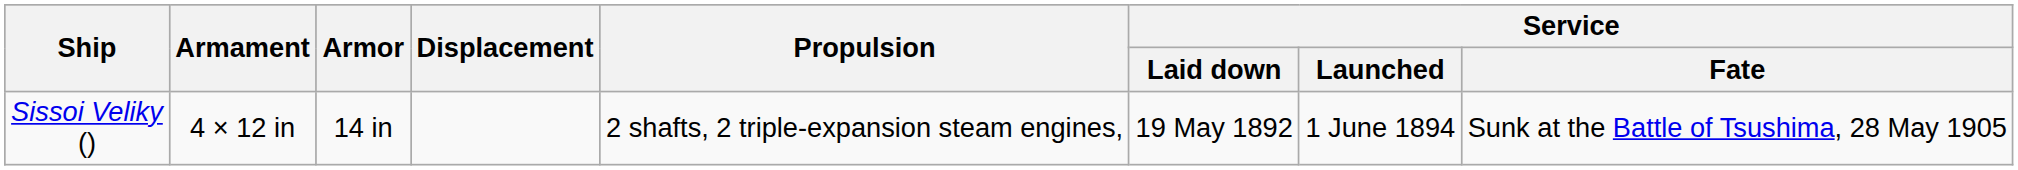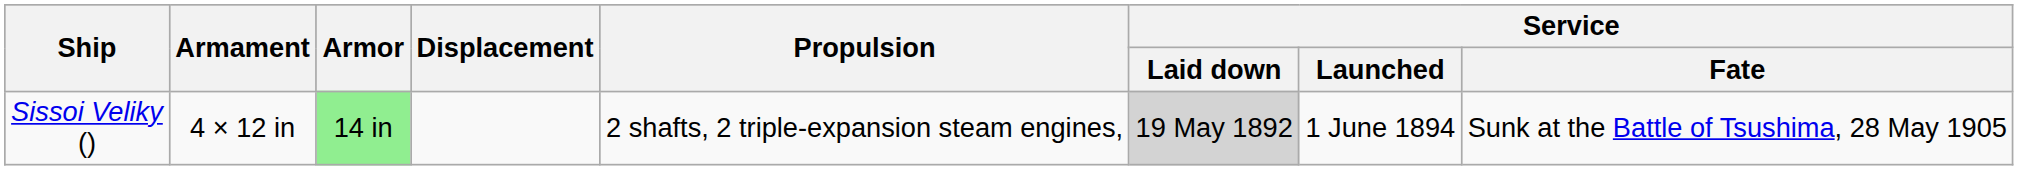(363, 127) no background -> (363, 127) lightgreen background
(1214, 127) no background -> (1214, 127) lightgrey background
